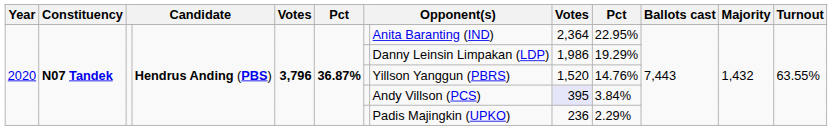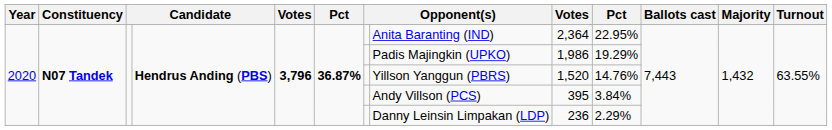(461, 55) Danny Leinsin Limpakan (LDP) -> (441, 55) Padis Majingkin (UPKO)
(578, 95) lavender background -> (578, 95) no background
(441, 116) Padis Majingkin (UPKO) -> (461, 116) Danny Leinsin Limpakan (LDP)
